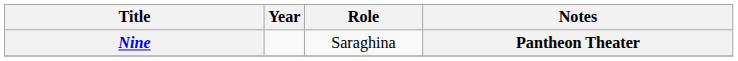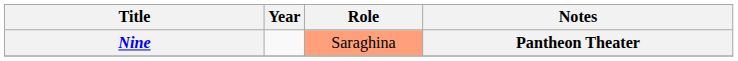(363, 42) no background -> (363, 42) lightsalmon background
